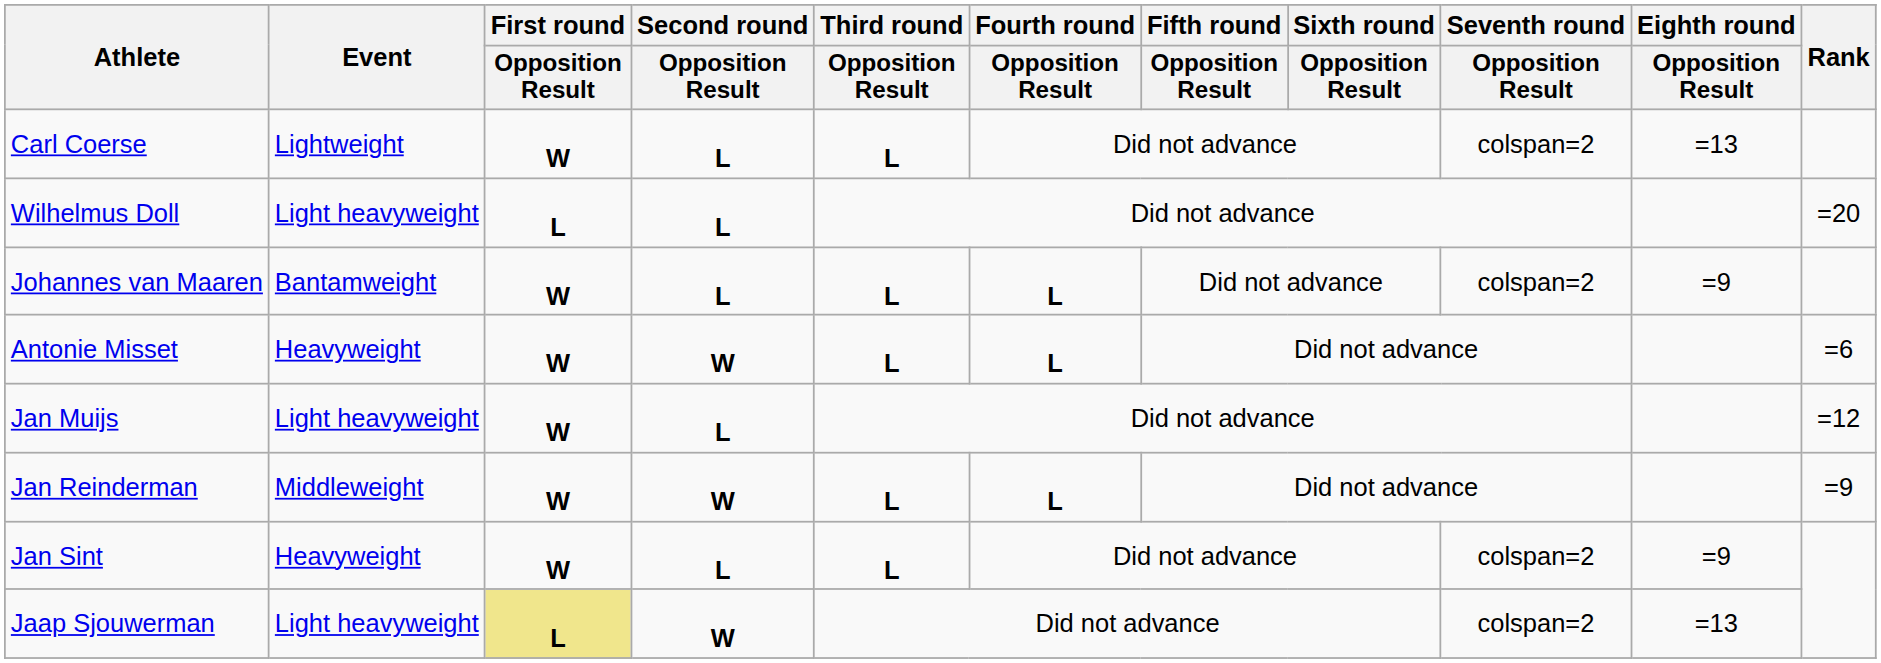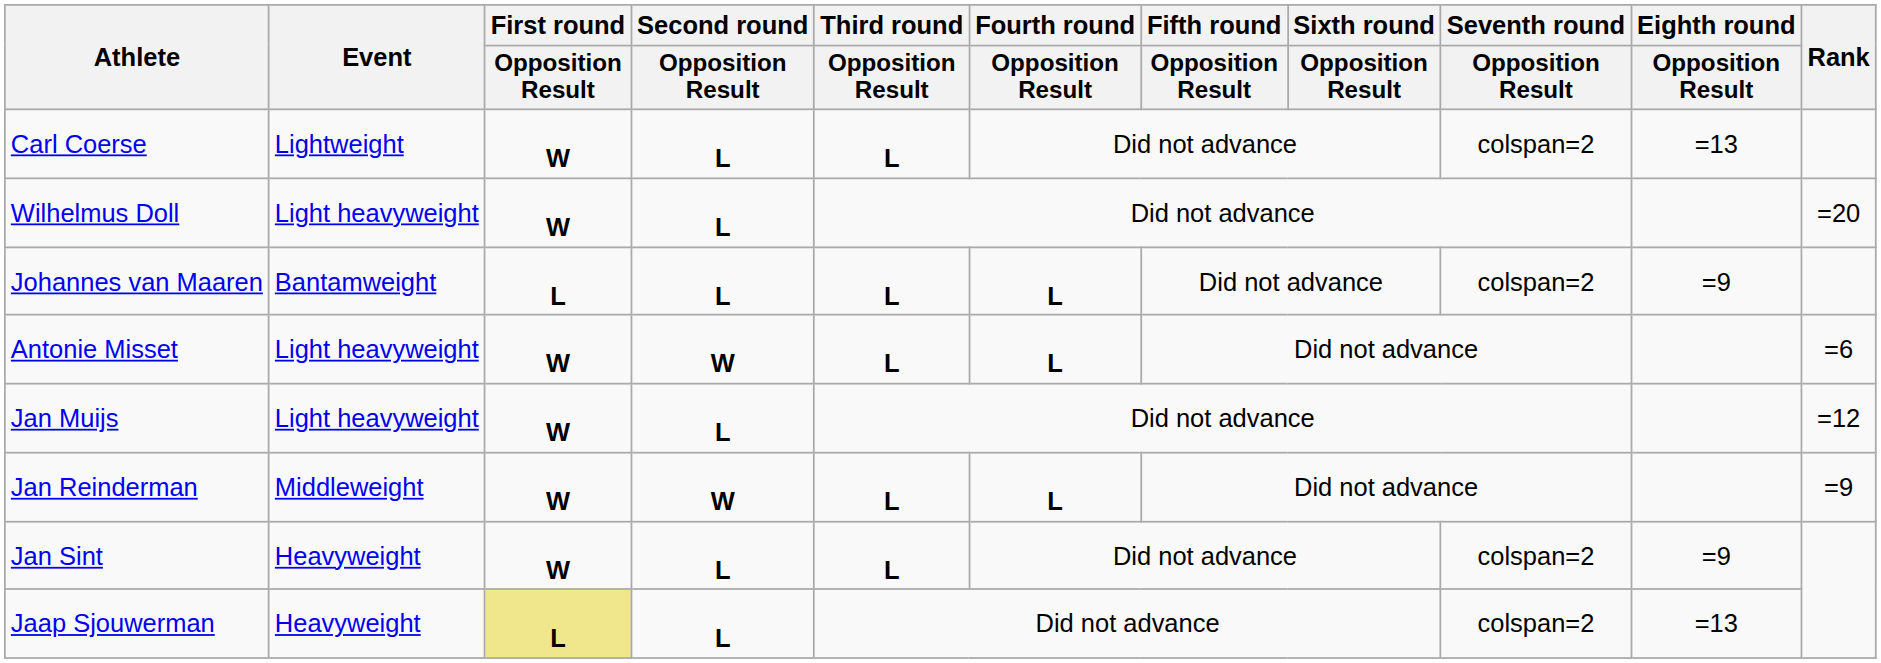(558, 227) L -> (558, 227) W
(558, 296) W -> (558, 296) L
(348, 350) Heavyweight -> (377, 350) Light heavyweight
(377, 624) Light heavyweight -> (348, 624) Heavyweight
(723, 639) W -> (723, 639) L
